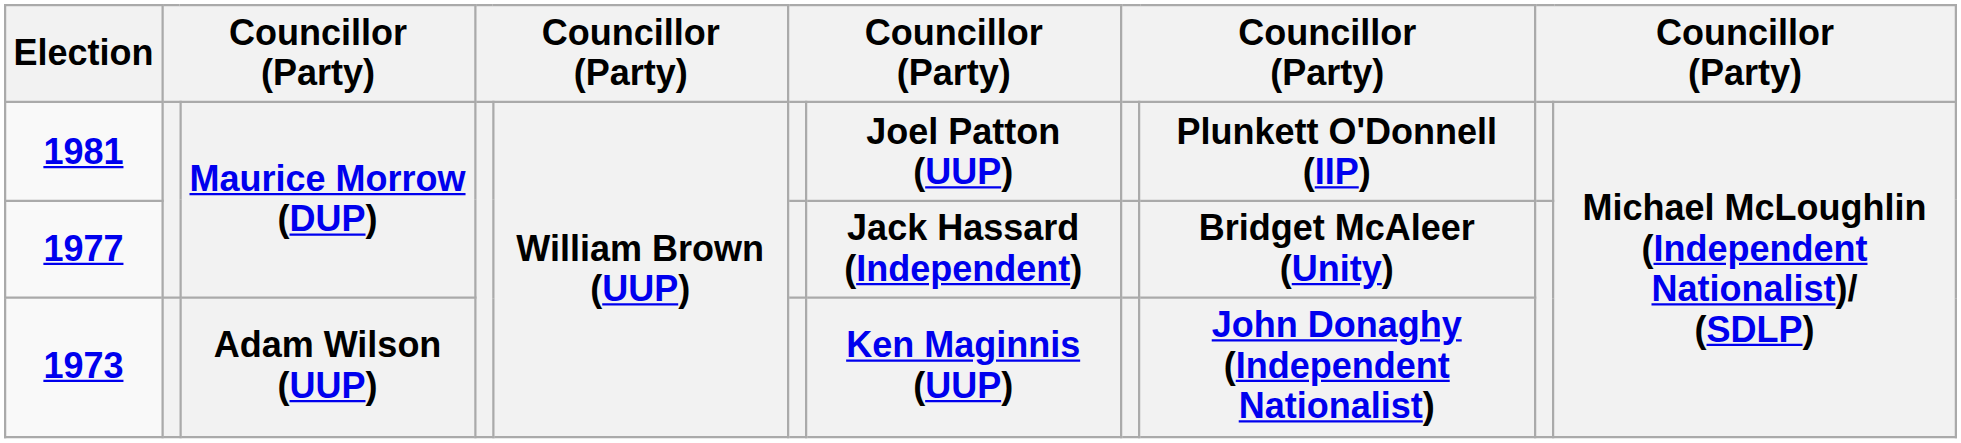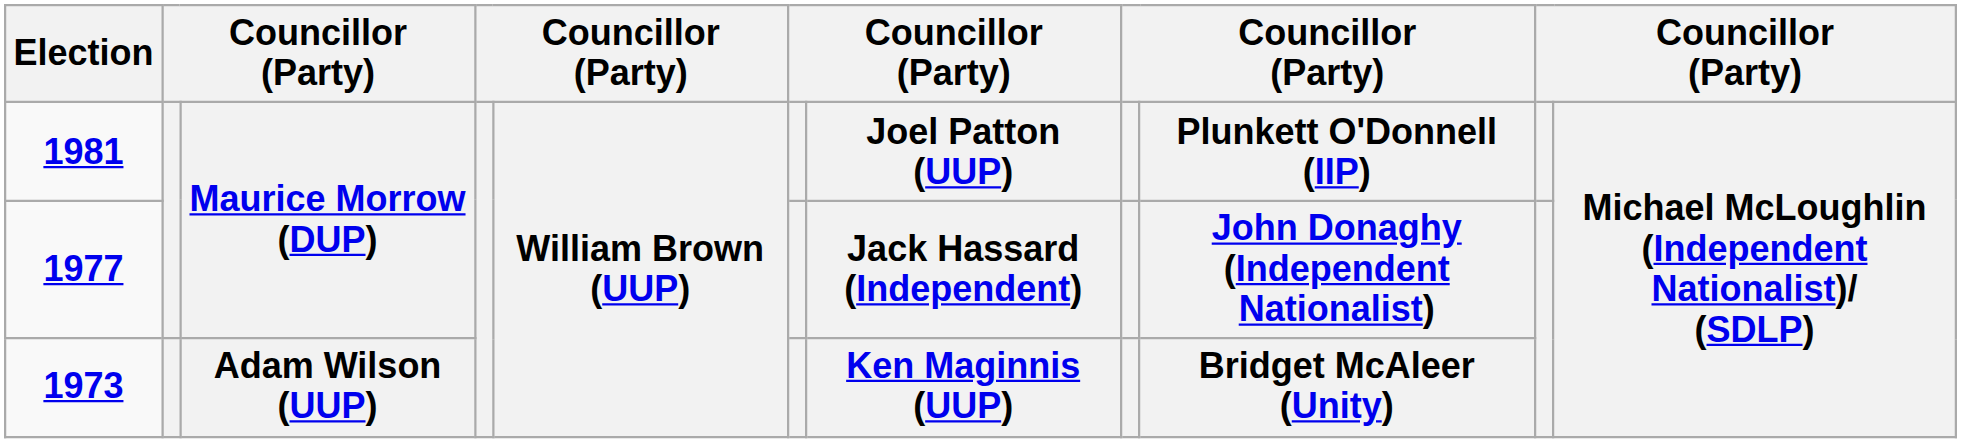(1337, 248) Bridget McAleer (Unity) -> (1337, 268) John Donaghy (Independent Nationalist)
(1337, 366) John Donaghy (Independent Nationalist) -> (1337, 386) Bridget McAleer (Unity)
